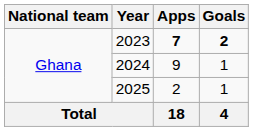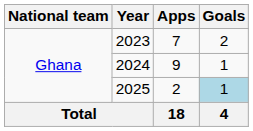(176, 41) bold -> (176, 41) normal
(224, 41) bold -> (224, 41) normal
(224, 89) no background -> (224, 89) lightblue background
